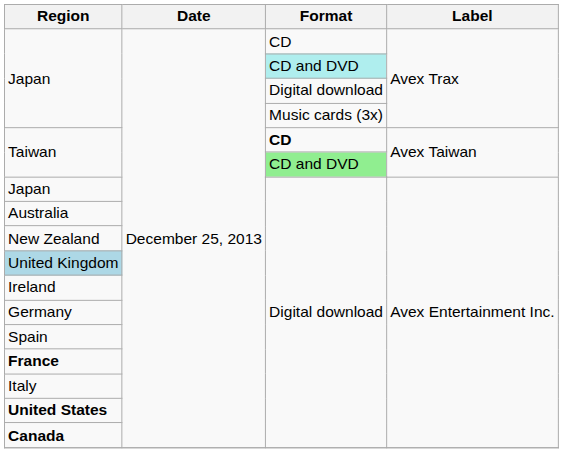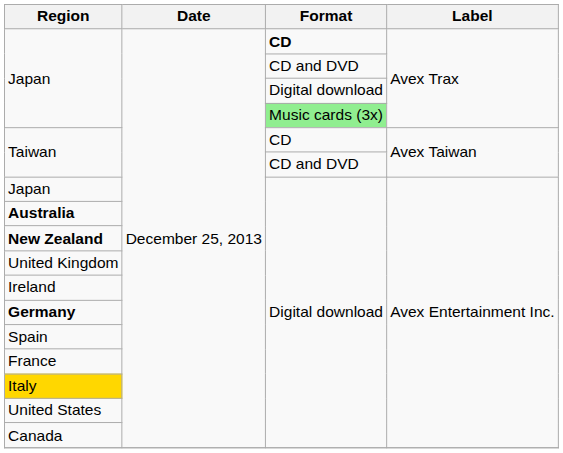(280, 41) normal -> (280, 41) bold
(314, 66) paleturquoise background -> (314, 66) no background
(326, 115) no background -> (326, 115) lightgreen background
(280, 139) bold -> (280, 139) normal
(314, 164) lightgreen background -> (314, 164) no background
(38, 213) normal -> (41, 213) bold
(54, 238) normal -> (56, 238) bold
(63, 262) lightblue background -> (63, 262) no background
(40, 312) normal -> (42, 312) bold
(34, 361) bold -> (32, 361) normal
(22, 386) no background -> (22, 386) gold background
(58, 410) bold -> (55, 410) normal
(36, 435) bold -> (35, 435) normal
